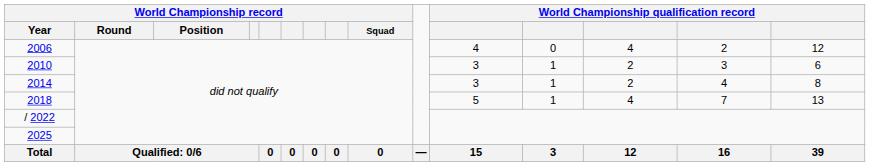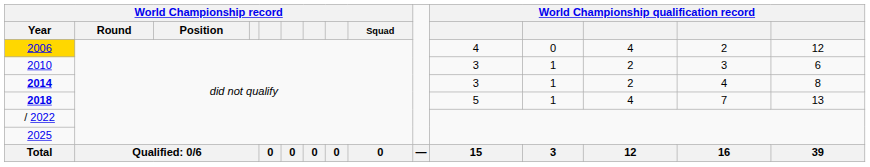(40, 48) no background -> (40, 48) gold background
(40, 83) normal -> (40, 83) bold
(40, 100) normal -> (40, 100) bold
